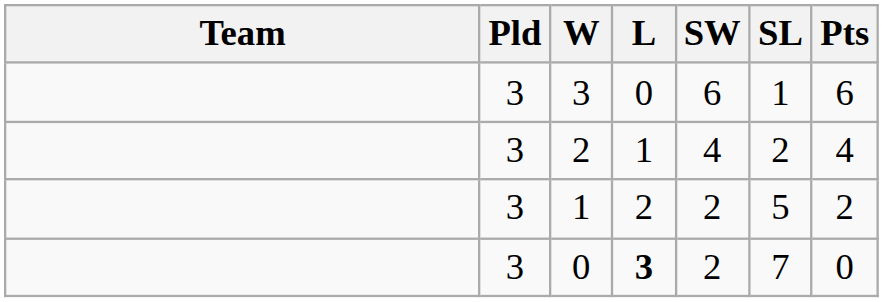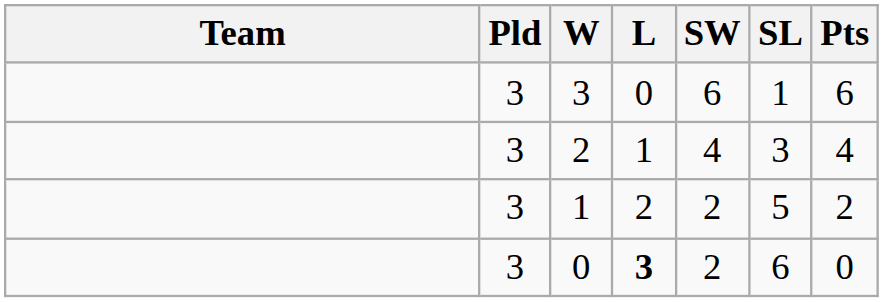(781, 149) 2 -> (781, 149) 3
(781, 265) 7 -> (781, 265) 6
